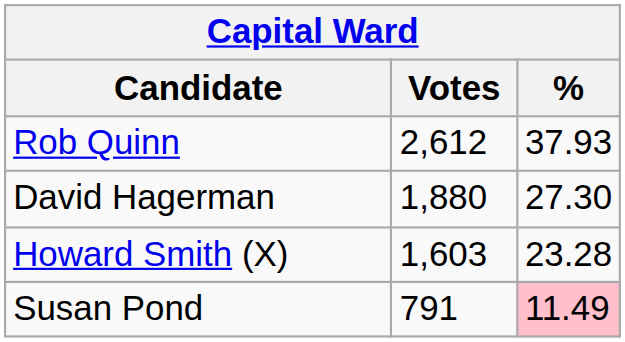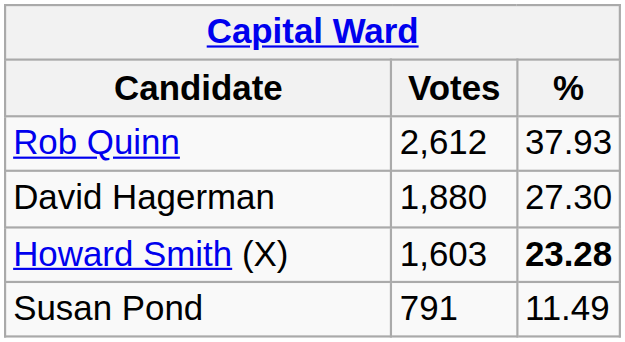(569, 253) normal -> (569, 253) bold
(567, 308) pink background -> (567, 308) no background
